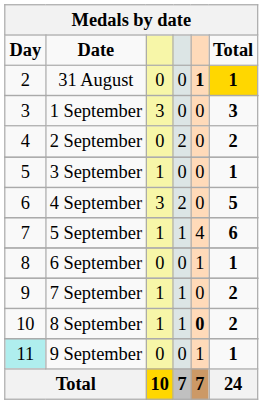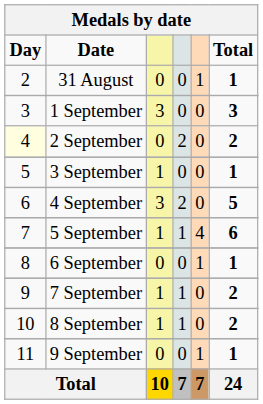(200, 80) bold -> (200, 80) normal
(233, 80) gold background -> (233, 80) no background
(25, 141) no background -> (25, 141) lightyellow background
(200, 323) bold -> (200, 323) normal
(25, 353) paleturquoise background -> (25, 353) no background
